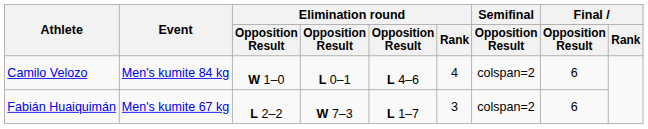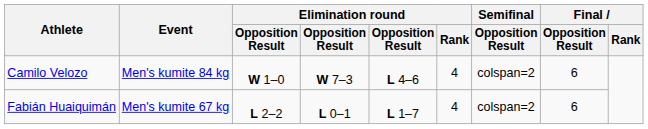(335, 80) L 0–1 -> (335, 80) W 7–3
(335, 114) W 7–3 -> (335, 114) L 0–1
(455, 107) 3 -> (455, 107) 4
